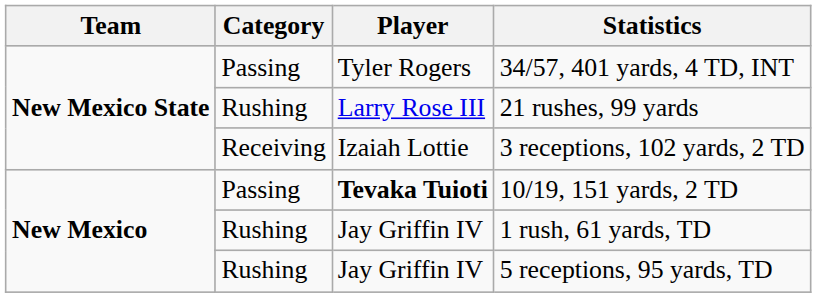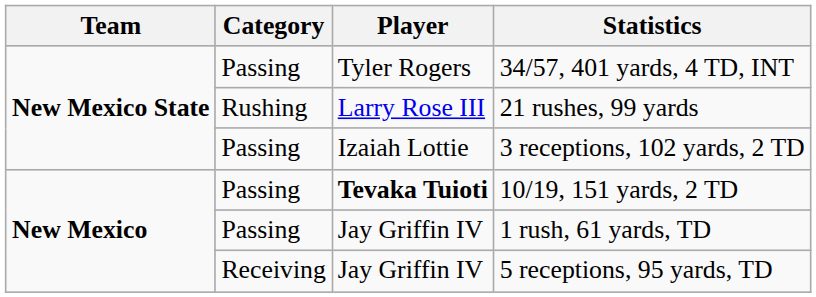(274, 148) Receiving -> (261, 148) Passing
(264, 229) Rushing -> (261, 229) Passing
(264, 270) Rushing -> (274, 270) Receiving
